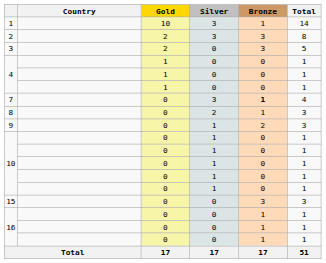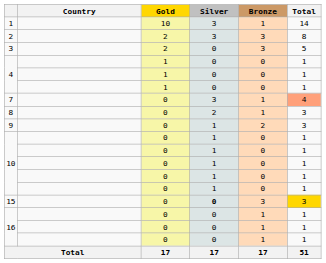(263, 100) bold -> (263, 100) normal
(304, 100) no background -> (304, 100) lightsalmon background
(214, 201) normal -> (214, 201) bold
(304, 201) no background -> (304, 201) gold background
